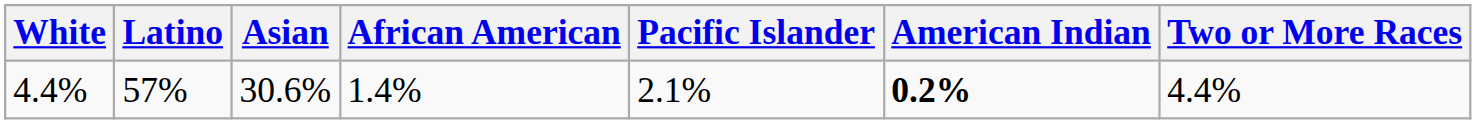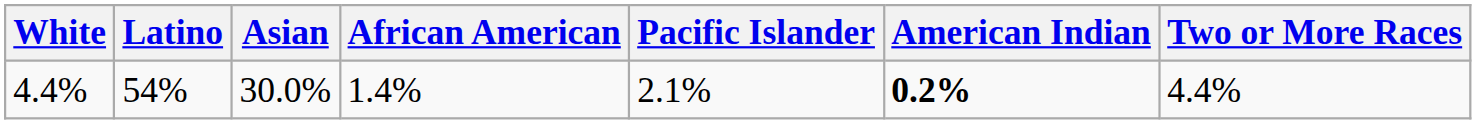(155, 88) 57% -> (155, 88) 54%
(285, 88) 30.6% -> (285, 88) 30.0%
